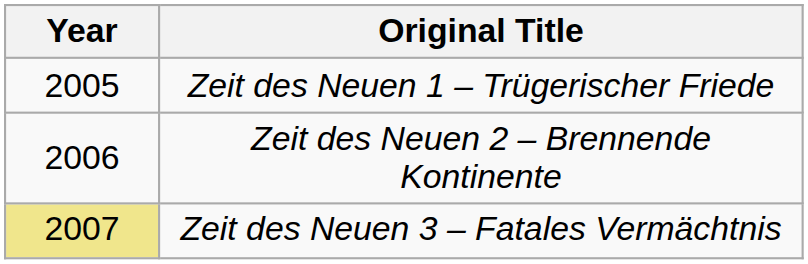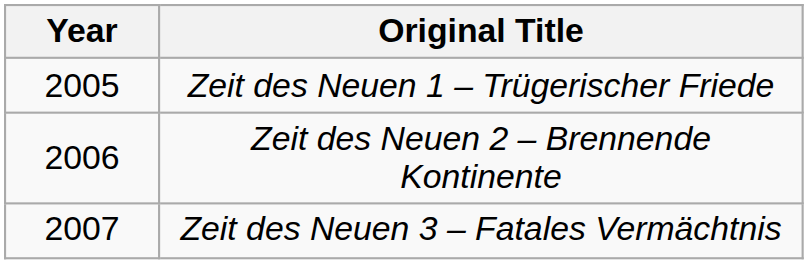(82, 229) khaki background -> (82, 229) no background
